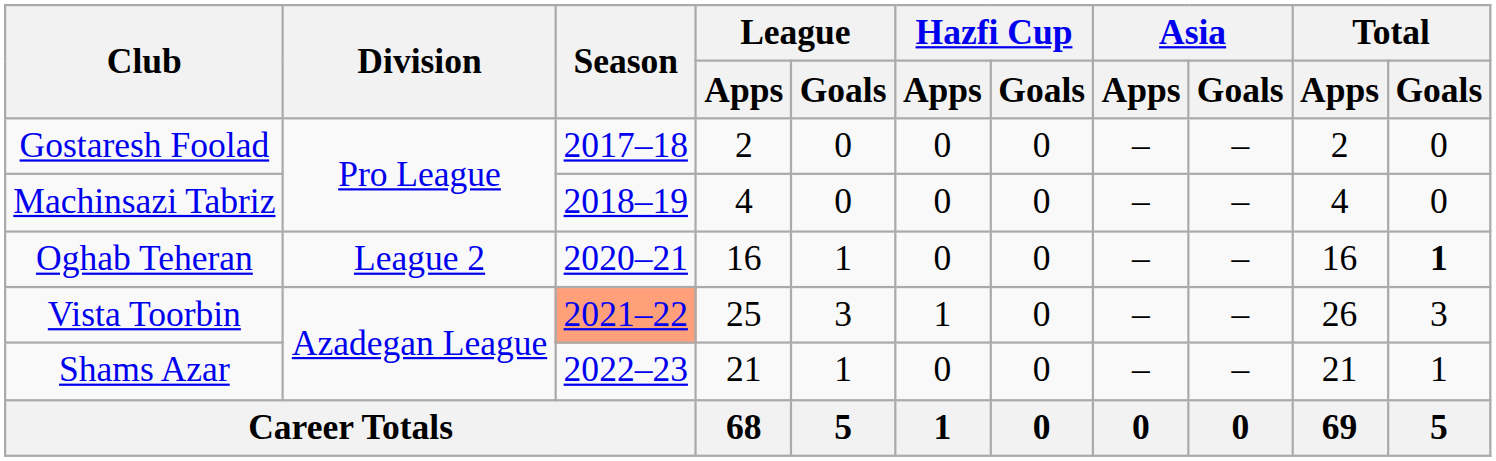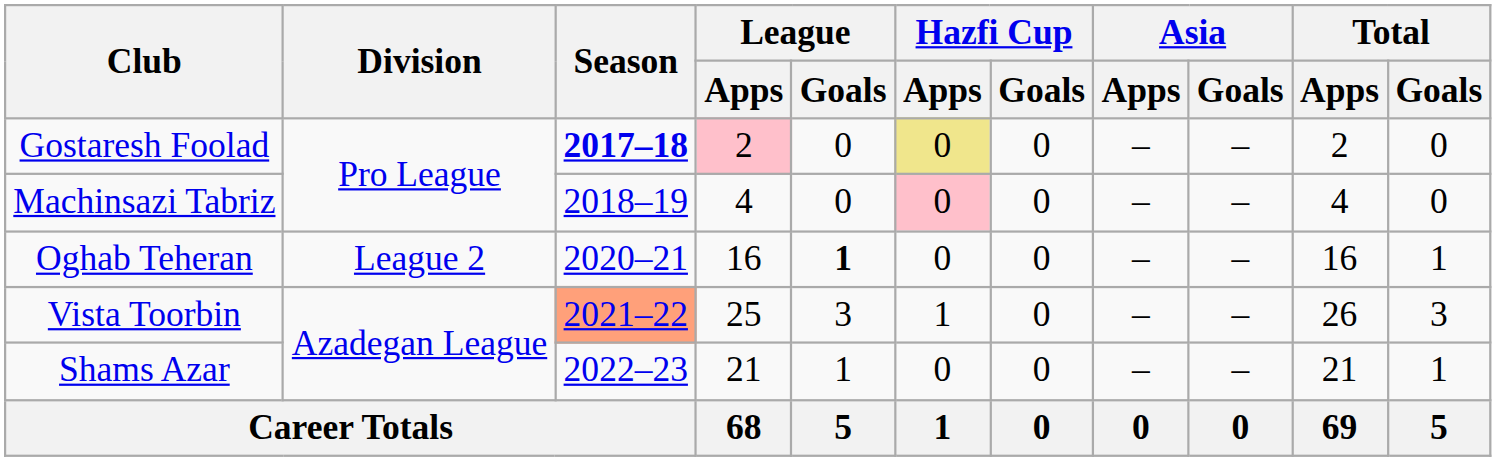(626, 145) normal -> (626, 145) bold
(744, 145) no background -> (744, 145) pink background
(942, 145) no background -> (942, 145) khaki background
(942, 201) no background -> (942, 201) pink background
(843, 257) normal -> (843, 257) bold
(1439, 257) bold -> (1439, 257) normal
